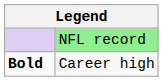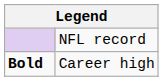(102, 40) lightgreen background -> (102, 40) no background
